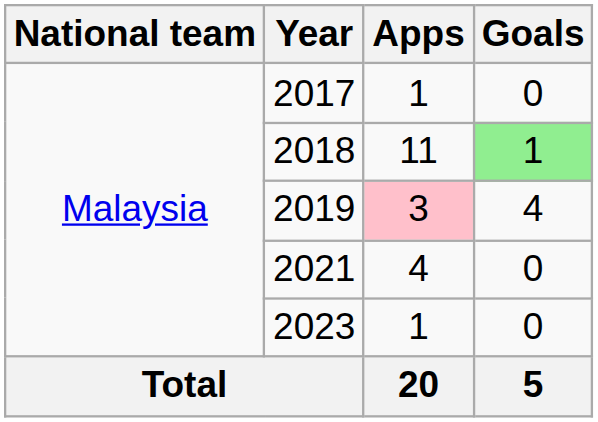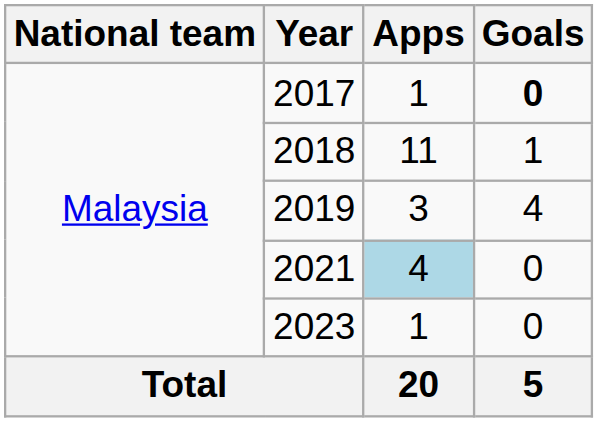(533, 92) normal -> (533, 92) bold
(533, 151) lightgreen background -> (533, 151) no background
(419, 209) pink background -> (419, 209) no background
(419, 268) no background -> (419, 268) lightblue background
